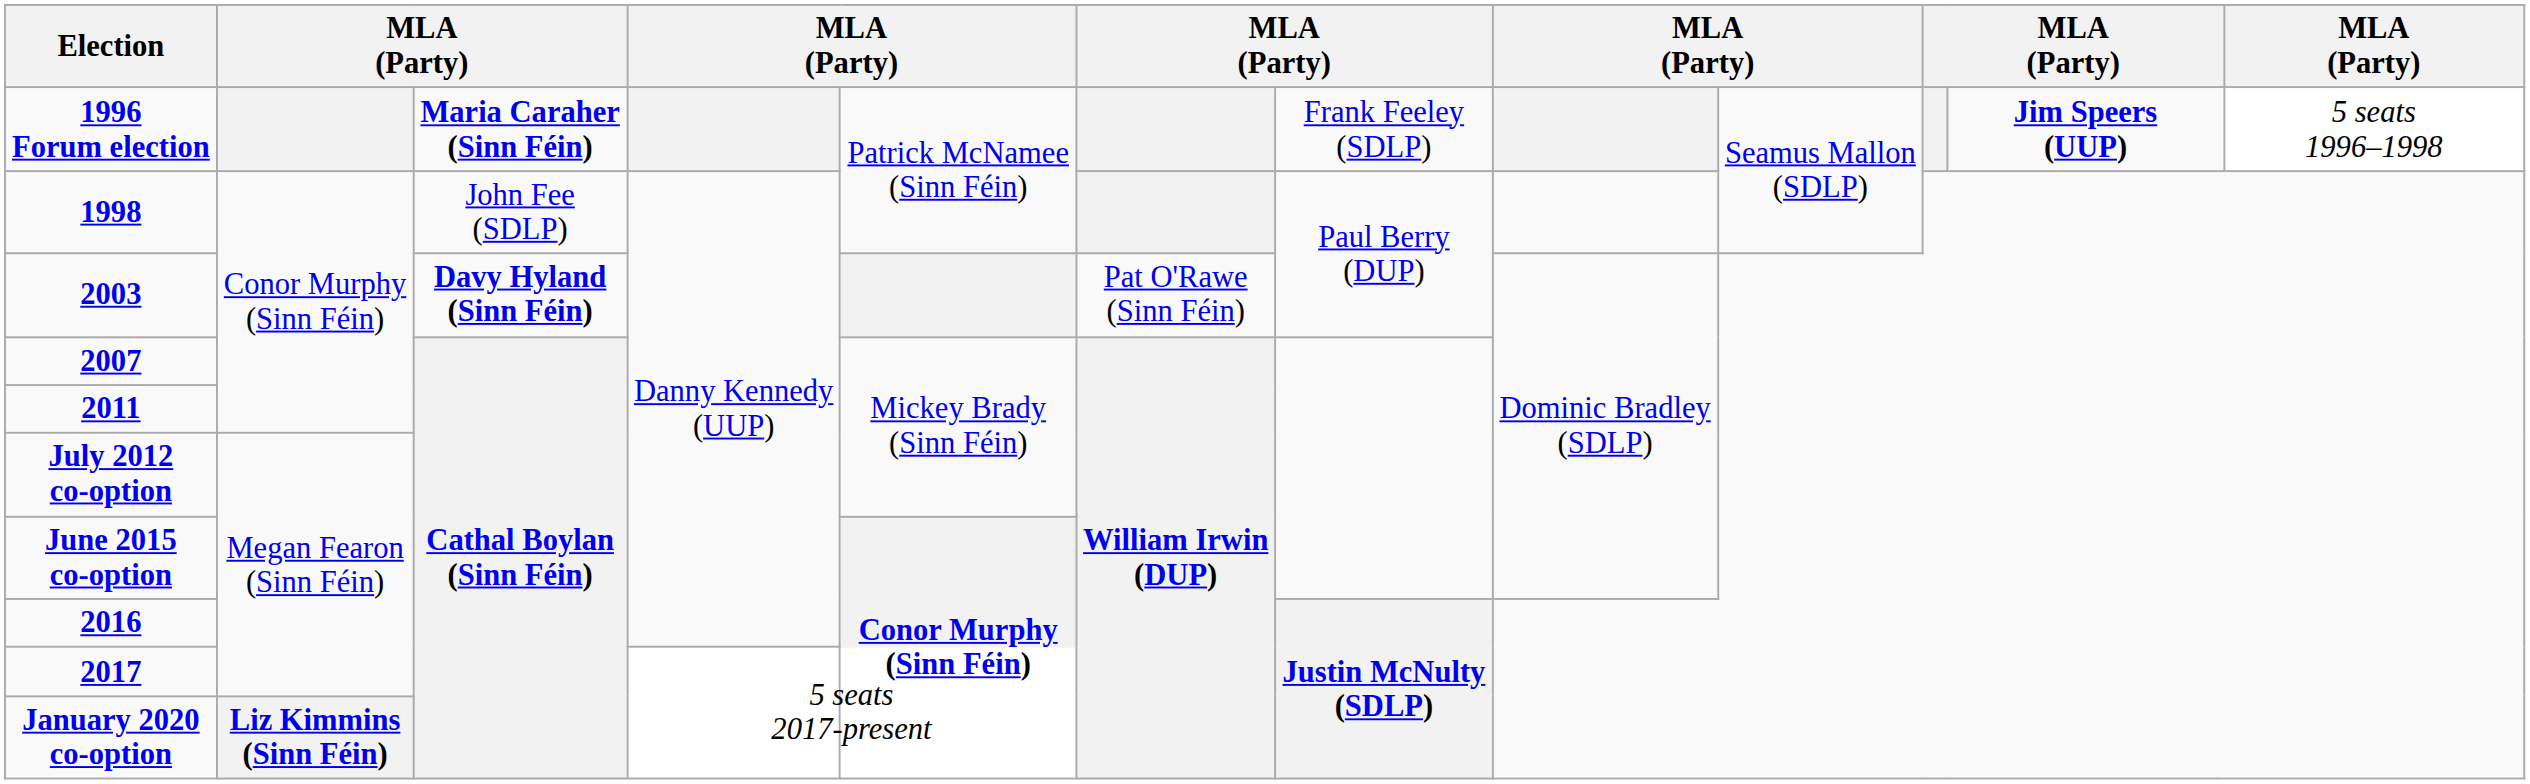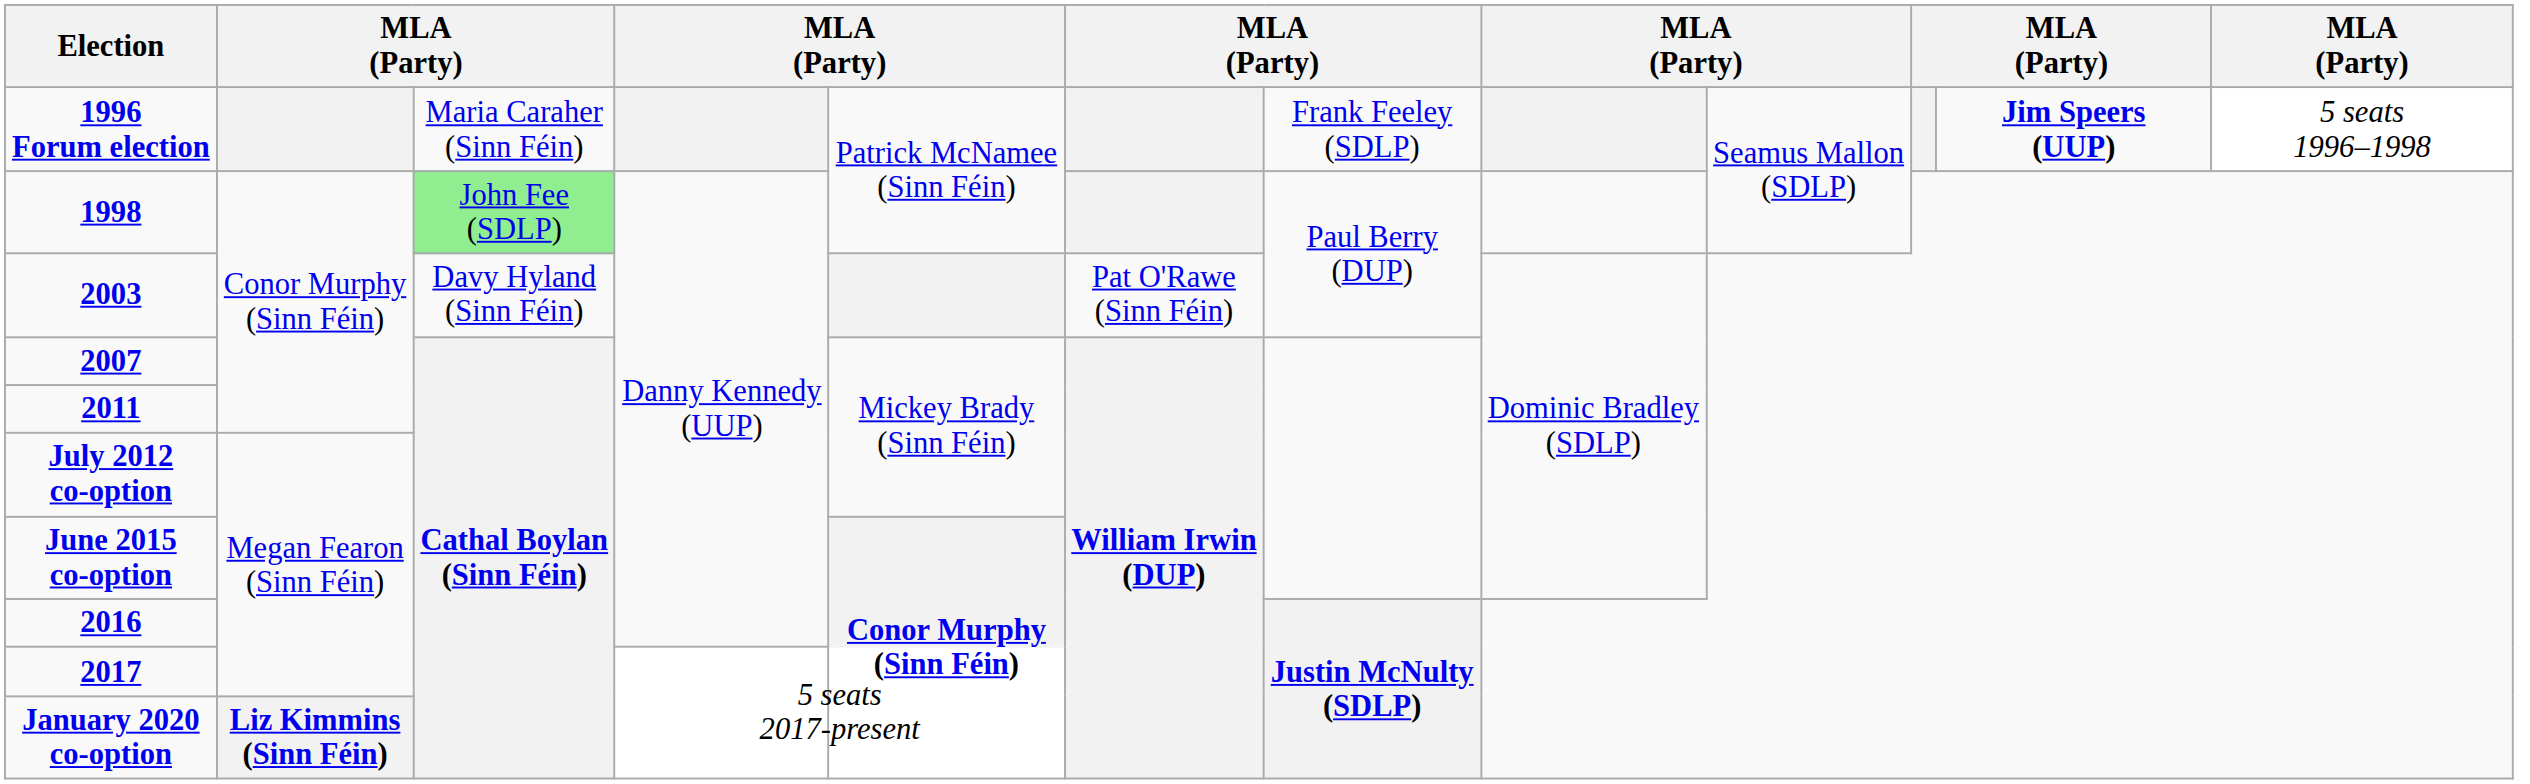(520, 128) bold -> (514, 128) normal
(520, 211) no background -> (514, 211) lightgreen background
(520, 294) bold -> (514, 294) normal
